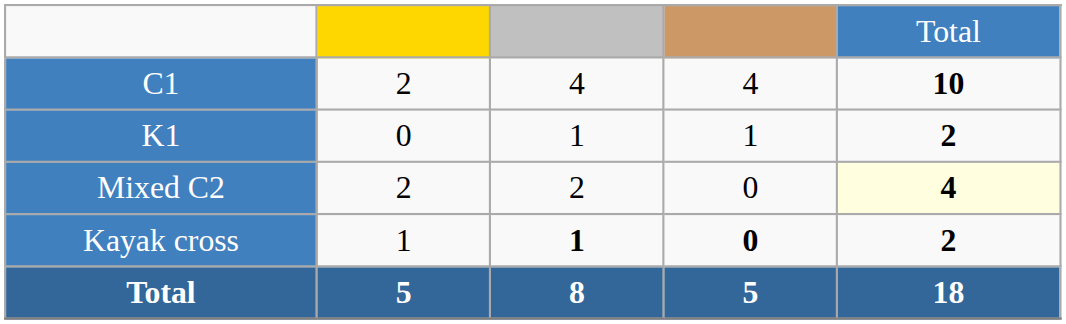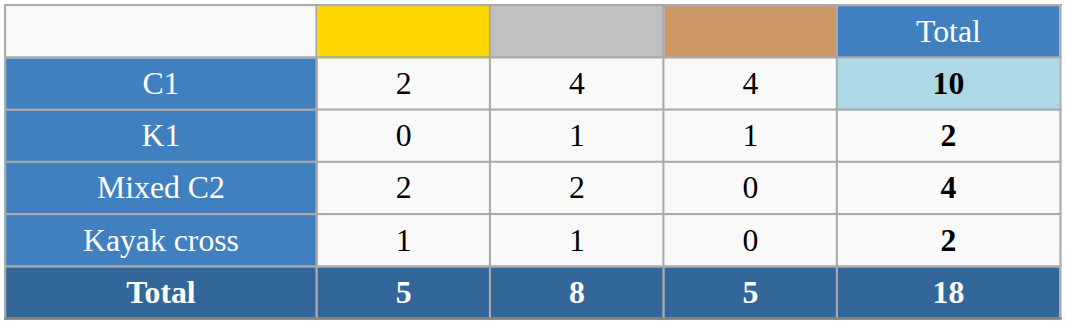(948, 83) no background -> (948, 83) lightblue background
(948, 188) lightyellow background -> (948, 188) no background
(577, 240) bold -> (577, 240) normal
(750, 240) bold -> (750, 240) normal
